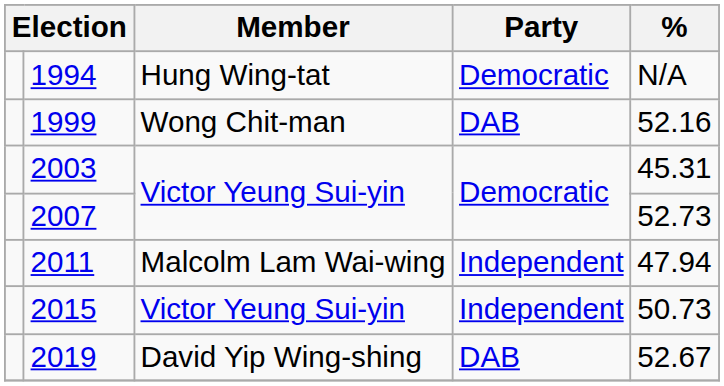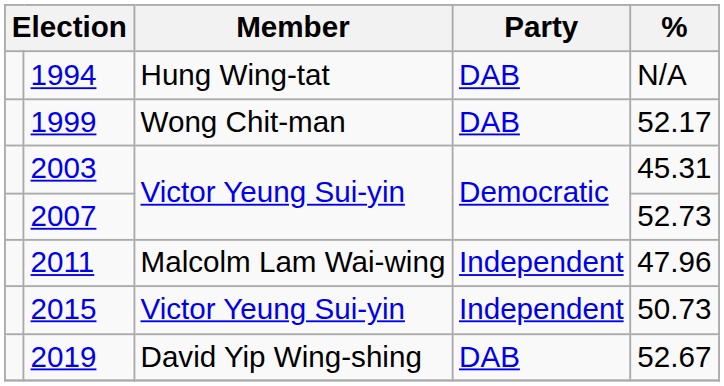(534, 74) Democratic -> (489, 74) DAB
(674, 121) 52.16 -> (674, 121) 52.17
(674, 262) 47.94 -> (674, 262) 47.96
